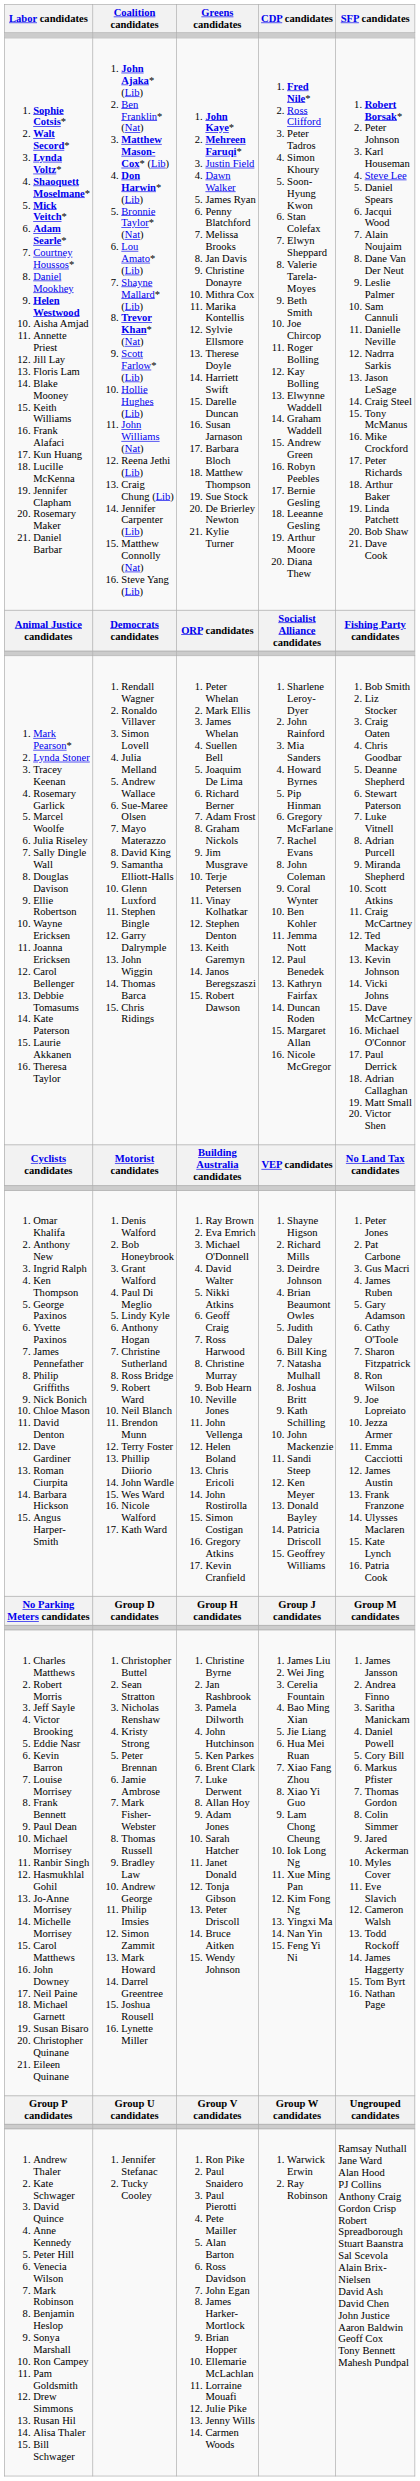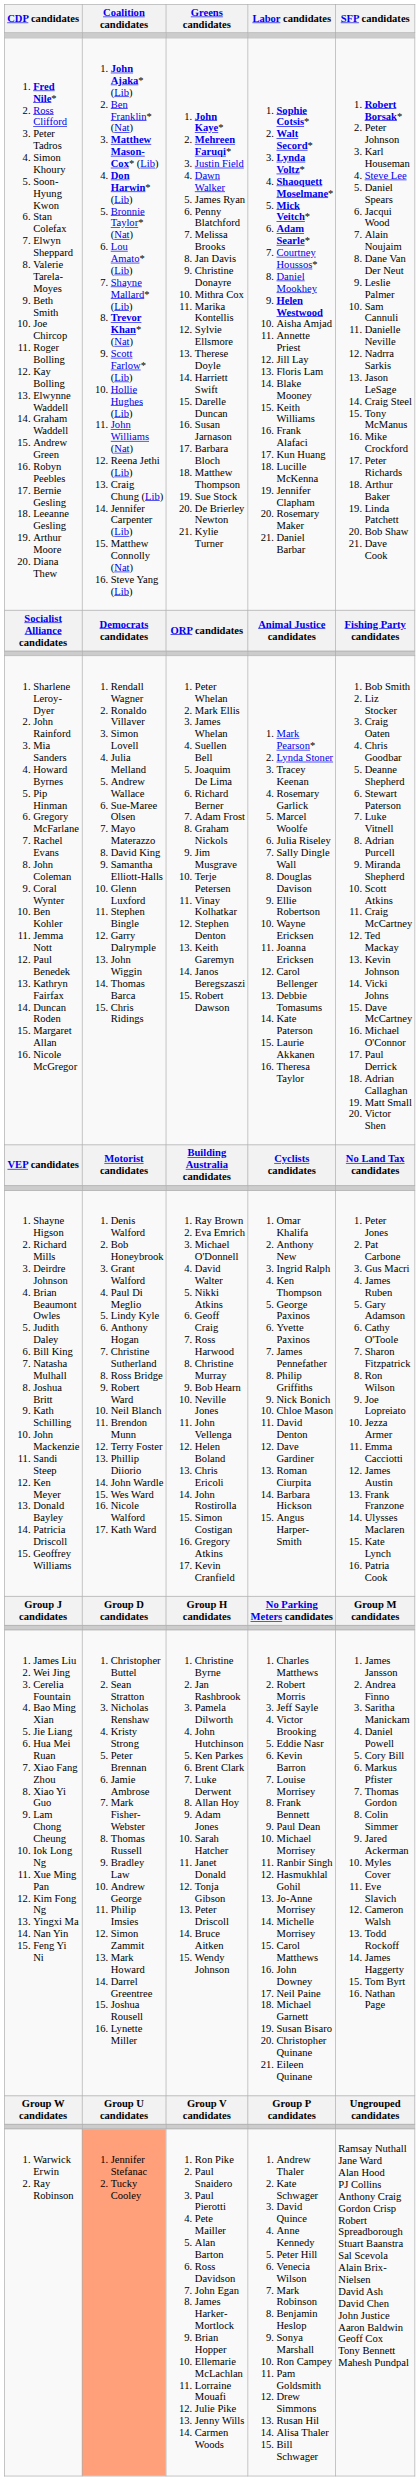columns swapped: (48, 18) <-> (297, 18)
(135, 2178) no background -> (124, 2178) lightsalmon background
